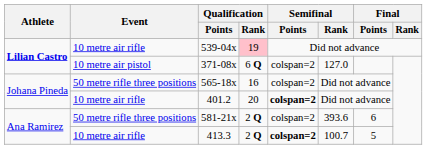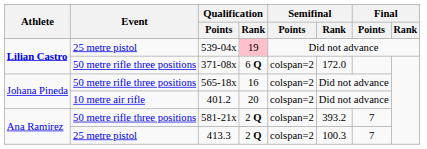(109, 47) 10 metre air rifle -> (105, 47) 25 metre pistol
(112, 65) 10 metre air pistol -> (135, 65) 50 metre rifle three positions
(336, 65) 127.0 -> (334, 65) 172.0
(293, 100) bold -> (292, 100) normal
(336, 118) 393.6 -> (334, 118) 393.2
(373, 118) 6 -> (372, 118) 7
(109, 135) 10 metre air rifle -> (105, 135) 25 metre pistol
(293, 135) bold -> (292, 135) normal
(336, 135) 100.7 -> (334, 135) 100.3
(373, 135) 5 -> (372, 135) 7
